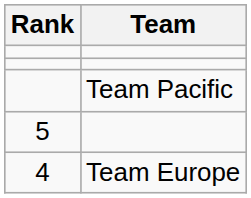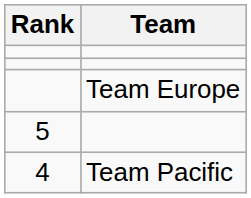(160, 90) Team Pacific -> (163, 90) Team Europe
(163, 172) Team Europe -> (160, 172) Team Pacific
